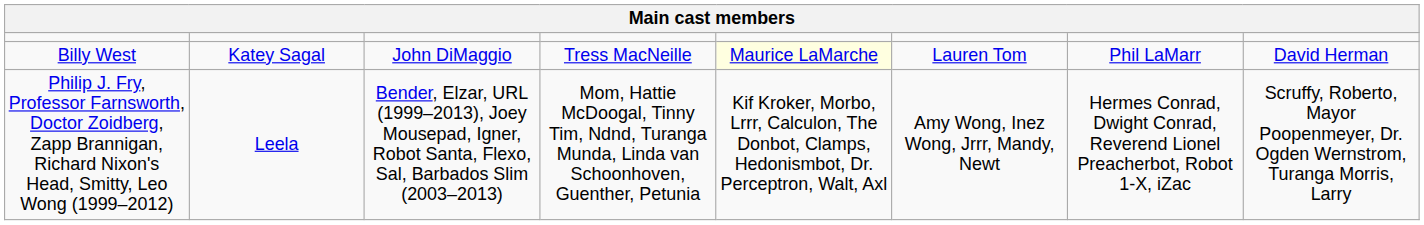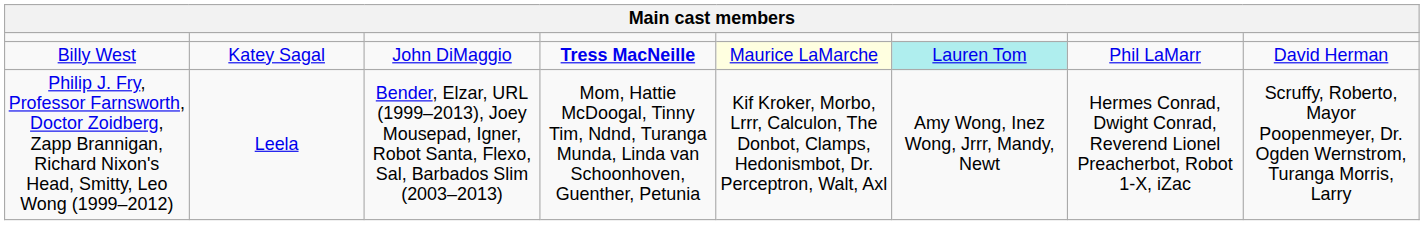(628, 55) normal -> (628, 55) bold
(980, 55) no background -> (980, 55) paleturquoise background
